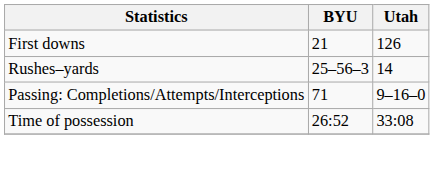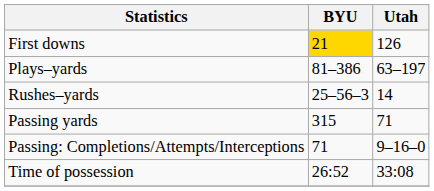(320, 43) no background -> (320, 43) gold background
+ row: (48, 69)
+ row: (53, 120)
